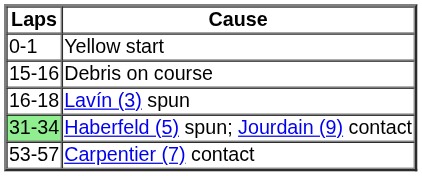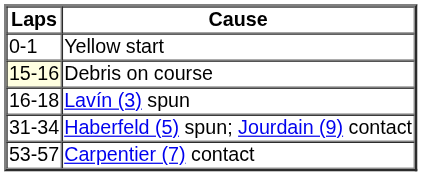(34, 73) no background -> (34, 73) lightyellow background
(34, 128) lightgreen background -> (34, 128) no background
